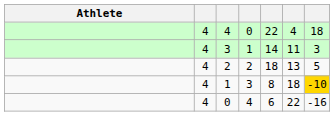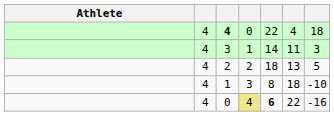(227, 31) normal -> (227, 31) bold
(317, 85) gold background -> (317, 85) no background
(249, 102) no background -> (249, 102) khaki background
(271, 102) normal -> (271, 102) bold
